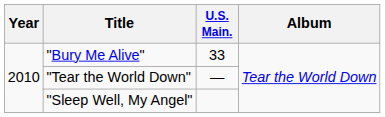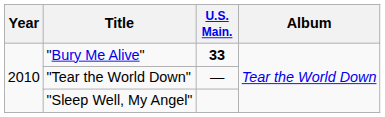(217, 54) normal -> (217, 54) bold
